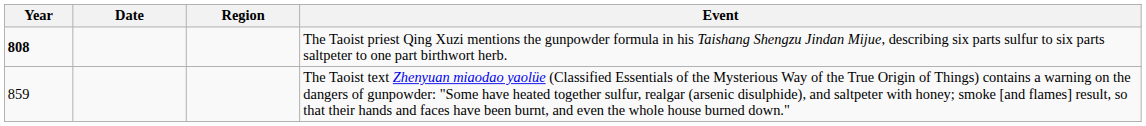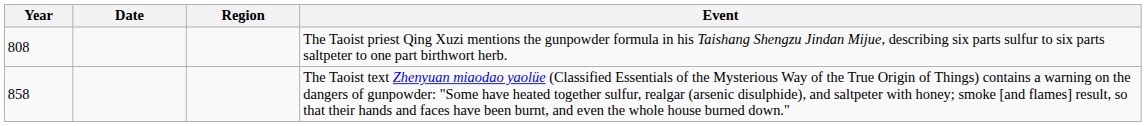(19, 46) bold -> (19, 46) normal
(19, 93) 859 -> (19, 93) 858
